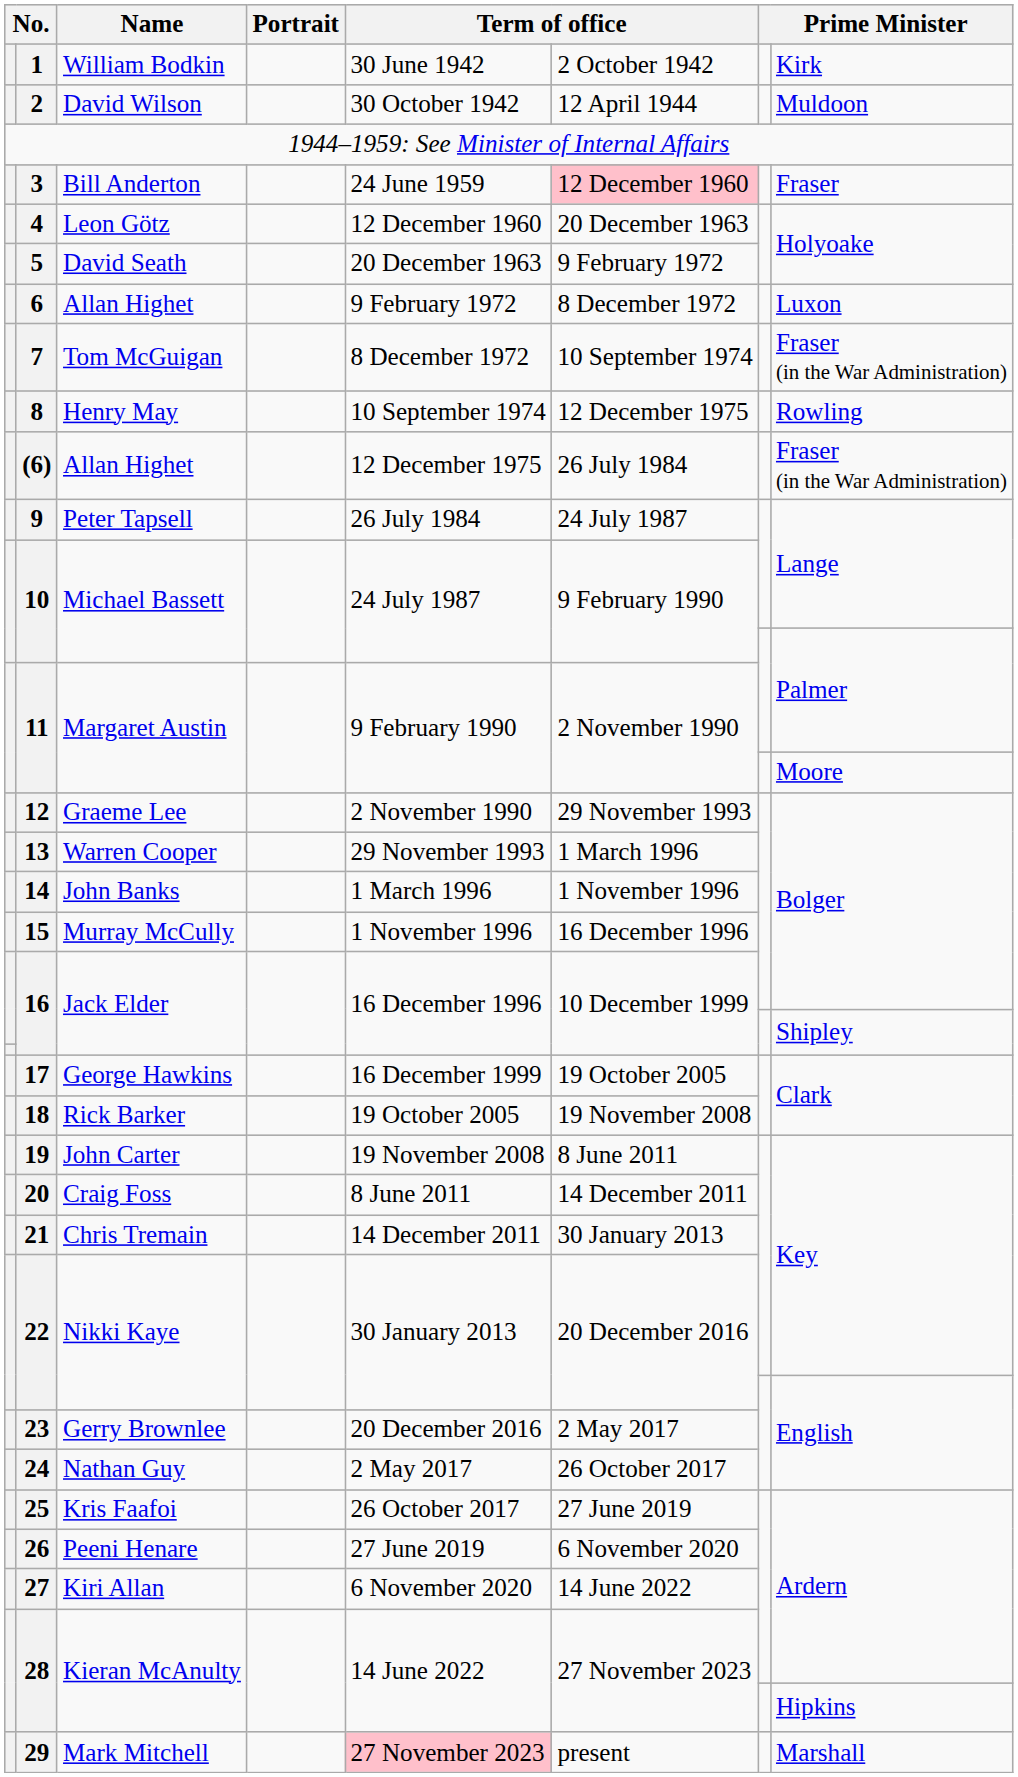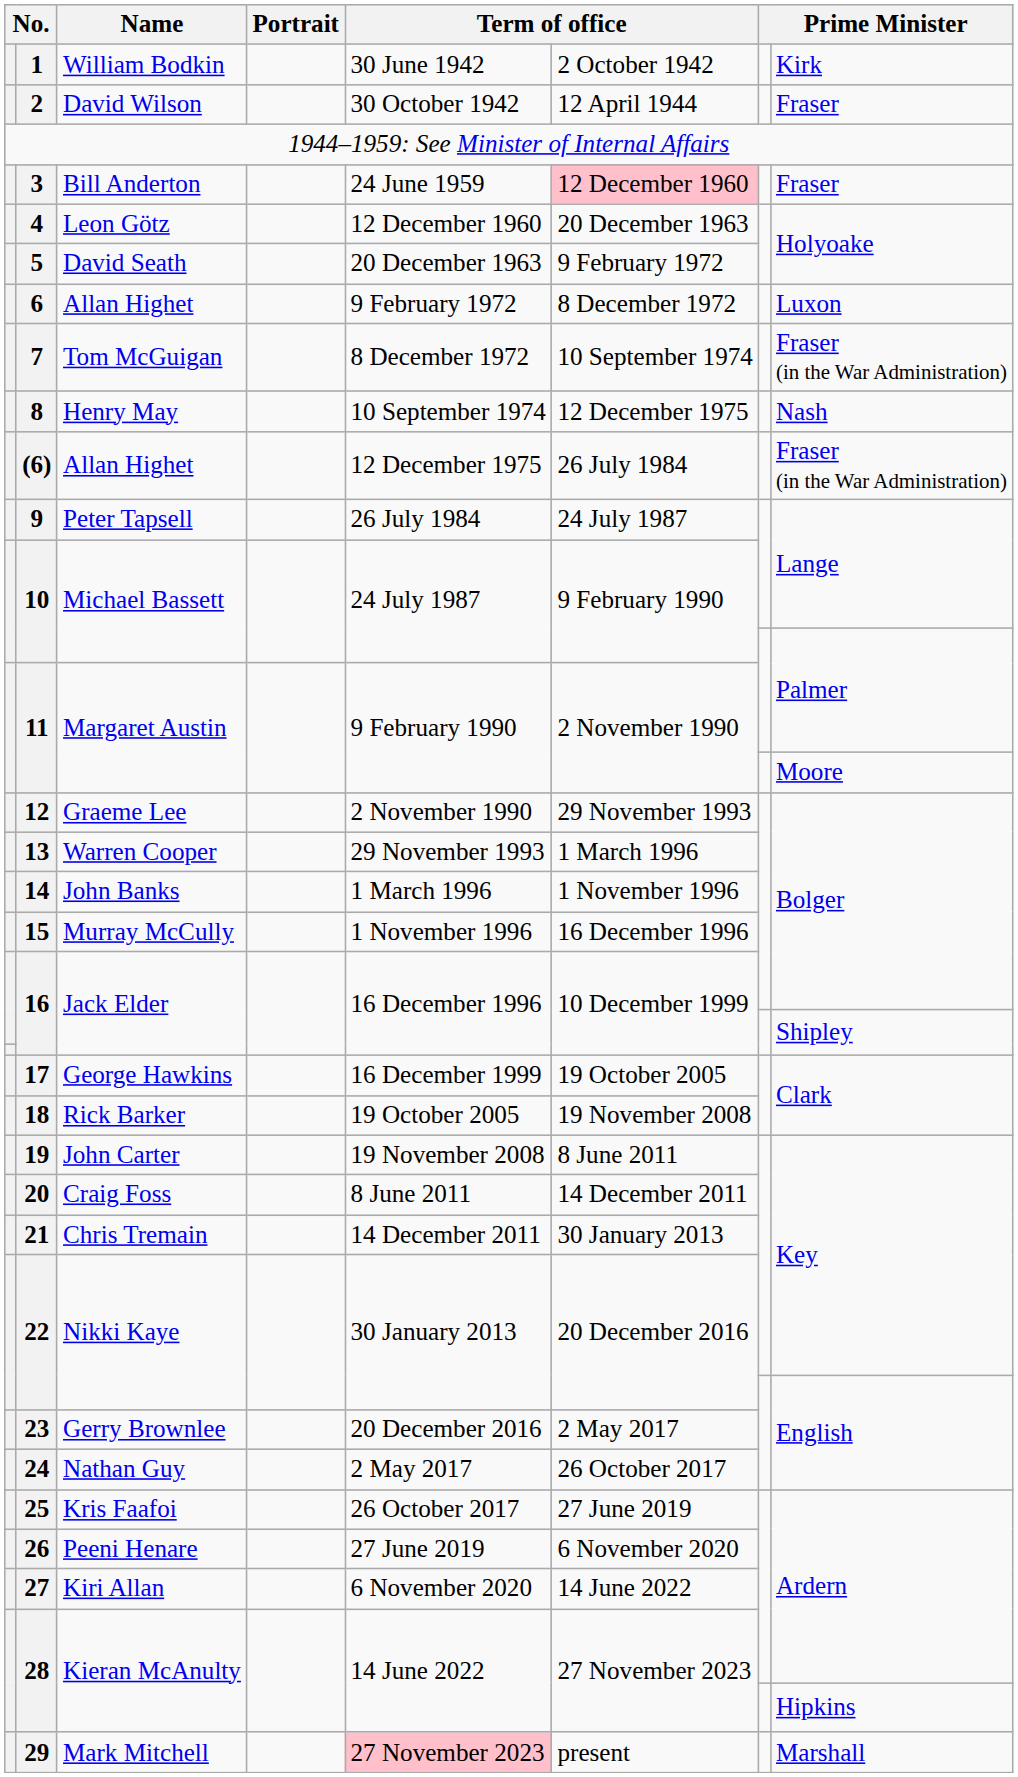(822, 104) Muldoon -> (807, 104) Fraser
(819, 411) Rowling -> (802, 411) Nash
